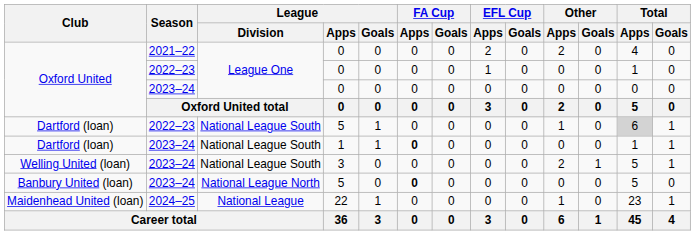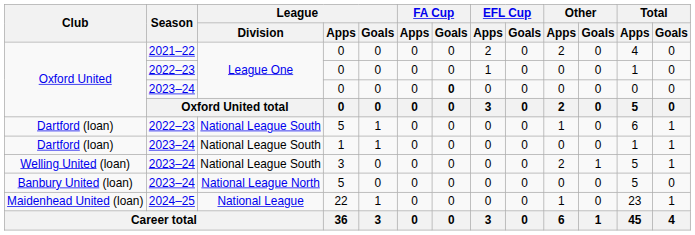(451, 88) normal -> (451, 88) bold
(635, 126) lightgrey background -> (635, 126) no background
(415, 145) bold -> (415, 145) normal
(415, 182) bold -> (415, 182) normal
